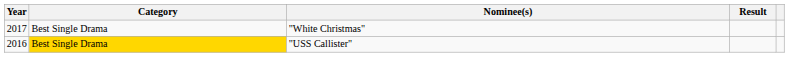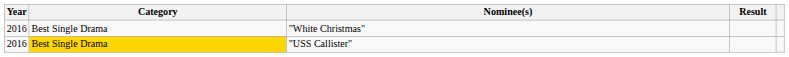(17, 28) 2017 -> (17, 28) 2016
